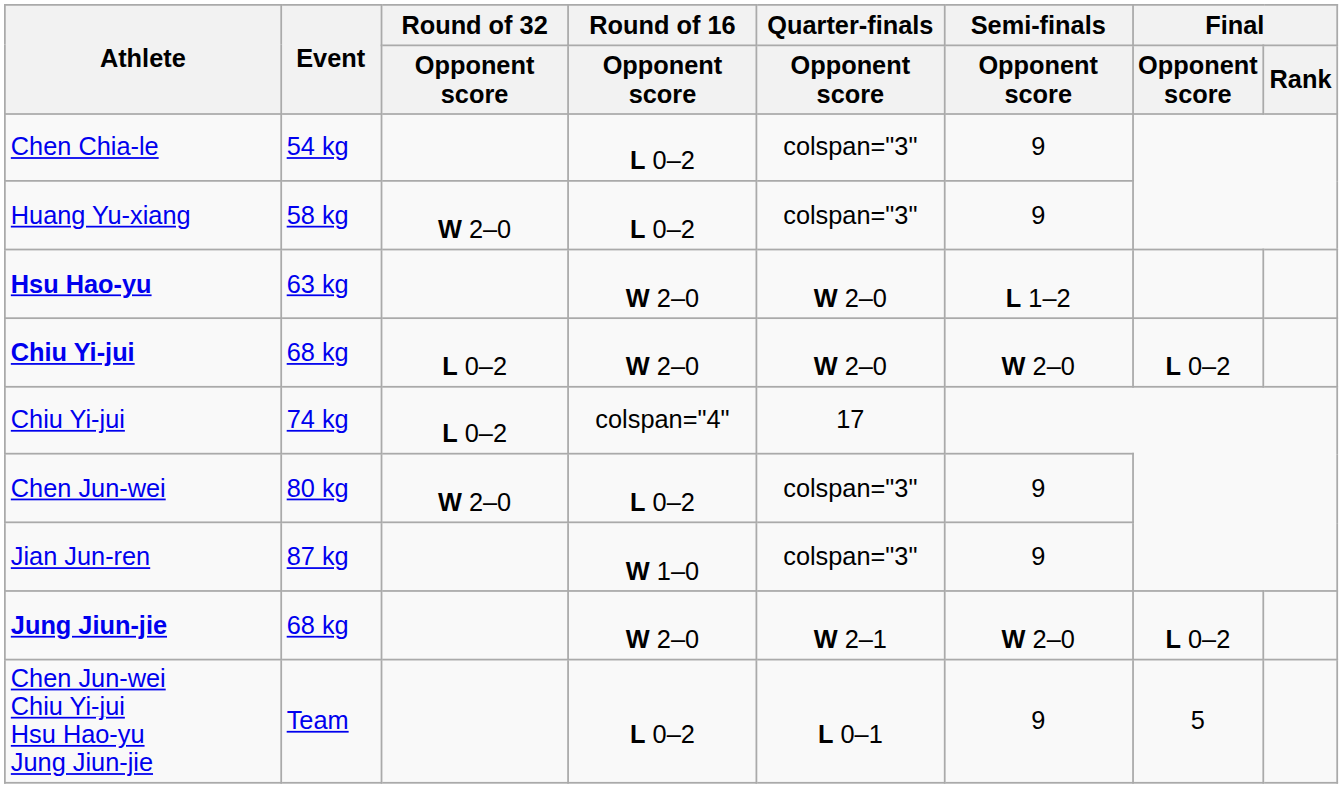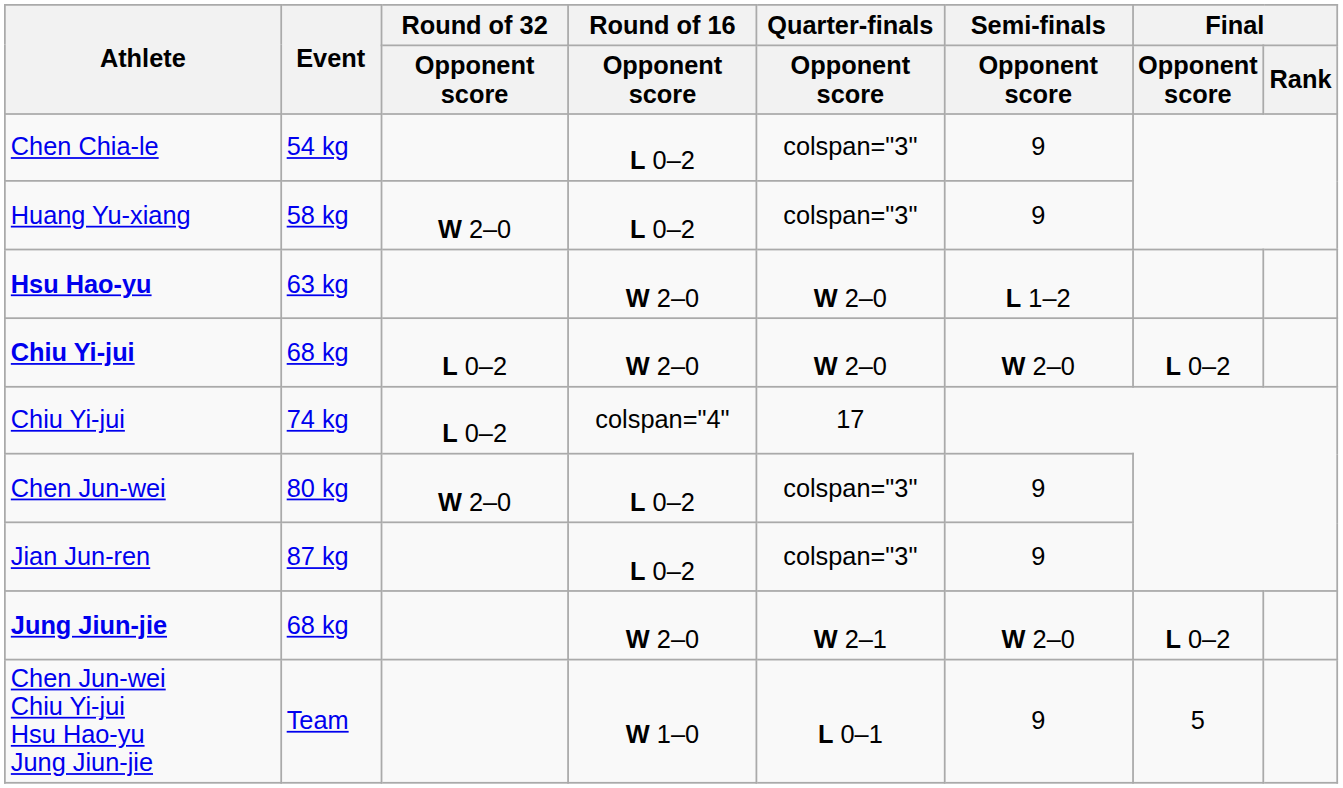(662, 571) W 1–0 -> (662, 571) L 0–2
(662, 735) L 0–2 -> (662, 735) W 1–0
